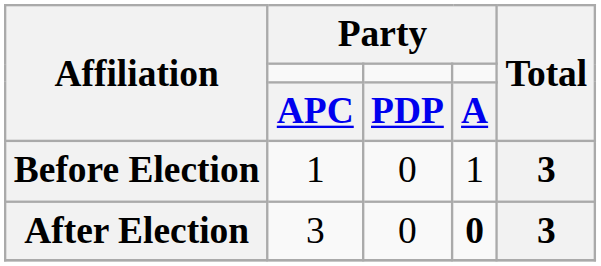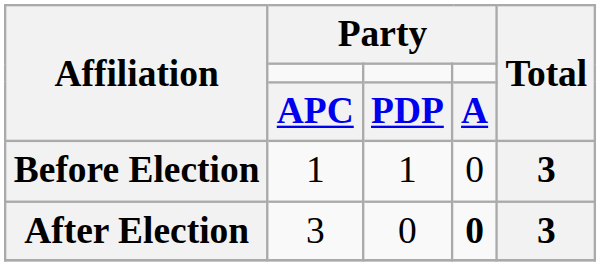(407, 170) 0 -> (407, 170) 1
(475, 170) 1 -> (475, 170) 0
